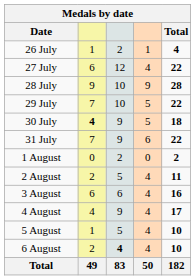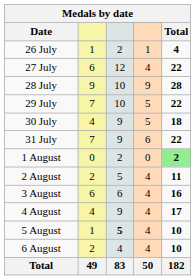(92, 122) bold -> (92, 122) normal
(176, 158) no background -> (176, 158) lightgreen background
(120, 230) normal -> (120, 230) bold
(120, 248) bold -> (120, 248) normal
